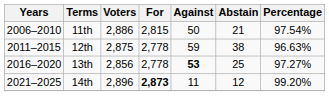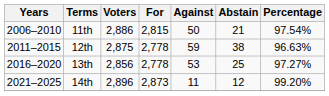(193, 64) bold -> (193, 64) normal
(155, 82) bold -> (155, 82) normal
